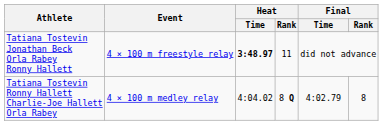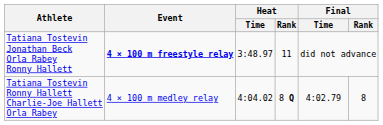(170, 54) normal -> (170, 54) bold
(255, 54) bold -> (255, 54) normal
